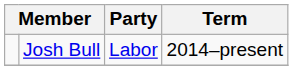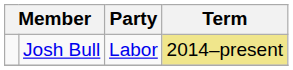(225, 49) no background -> (225, 49) khaki background
